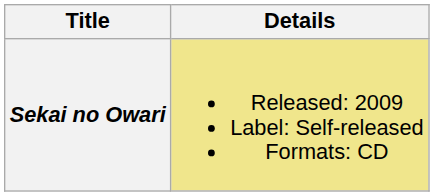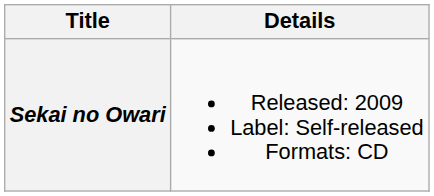(300, 127) khaki background -> (300, 127) no background
